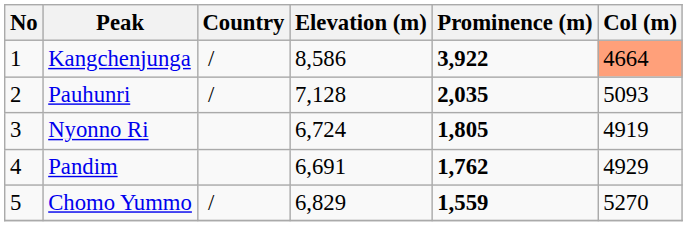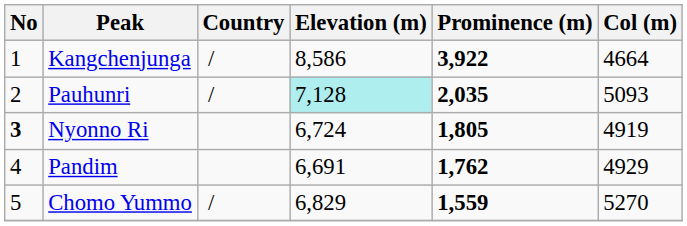(626, 58) lightsalmon background -> (626, 58) no background
(320, 94) no background -> (320, 94) paleturquoise background
(16, 130) normal -> (16, 130) bold
